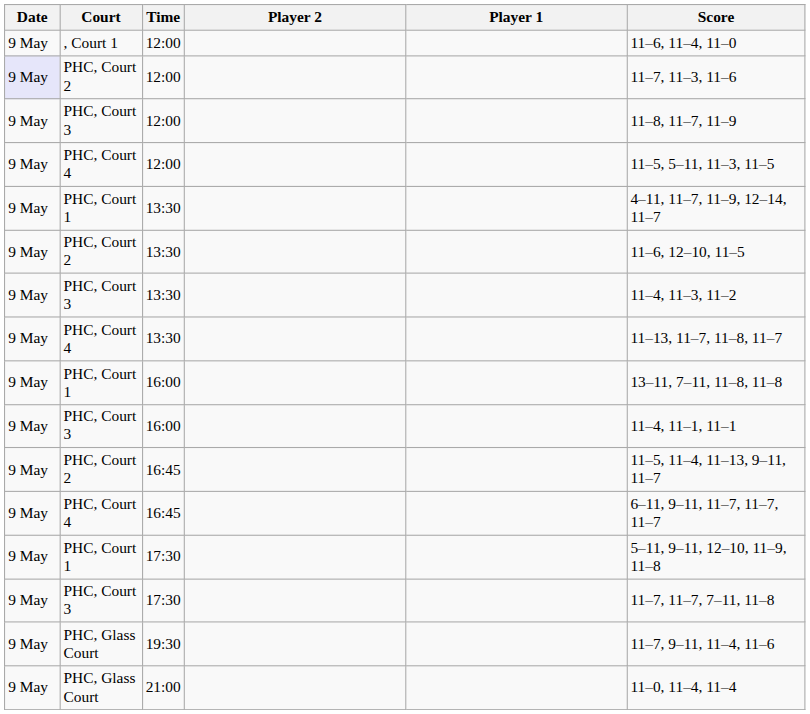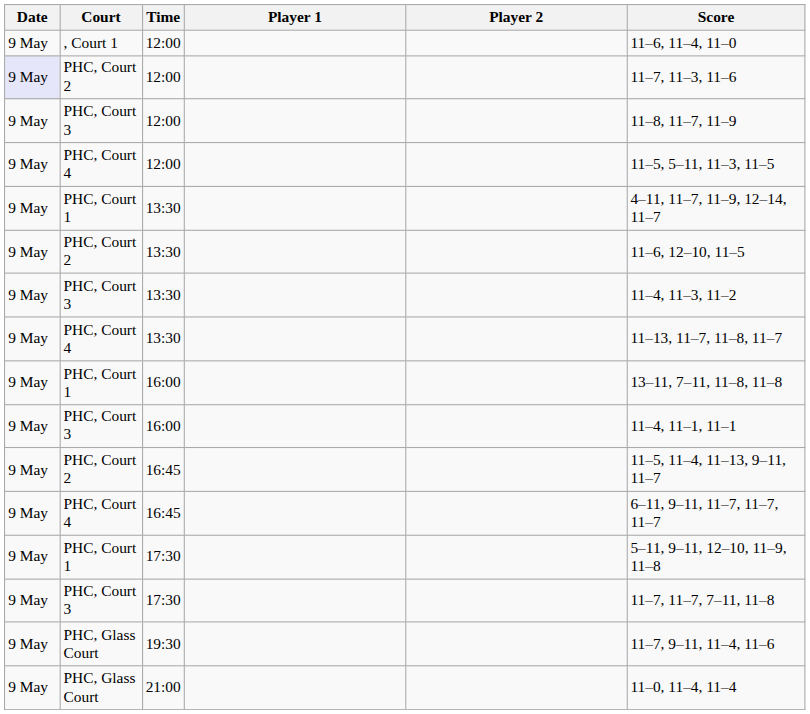columns swapped: (516, 17) <-> (295, 17)
